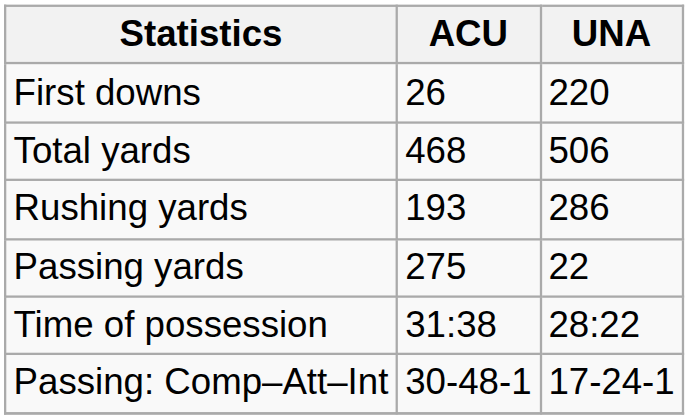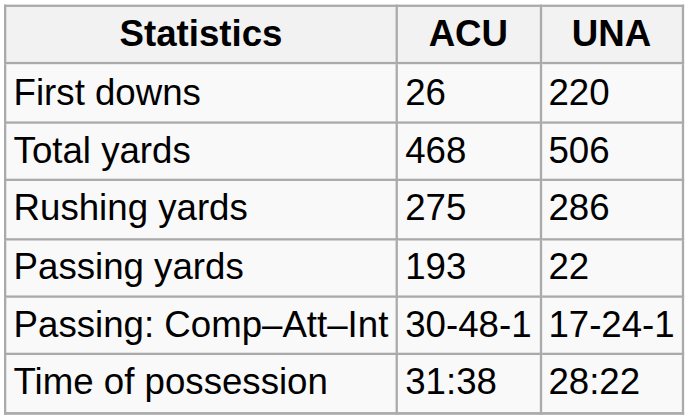(436, 208) 193 -> (436, 208) 275
(436, 266) 275 -> (436, 266) 193
rows swapped: (201, 382) <-> (171, 324)
